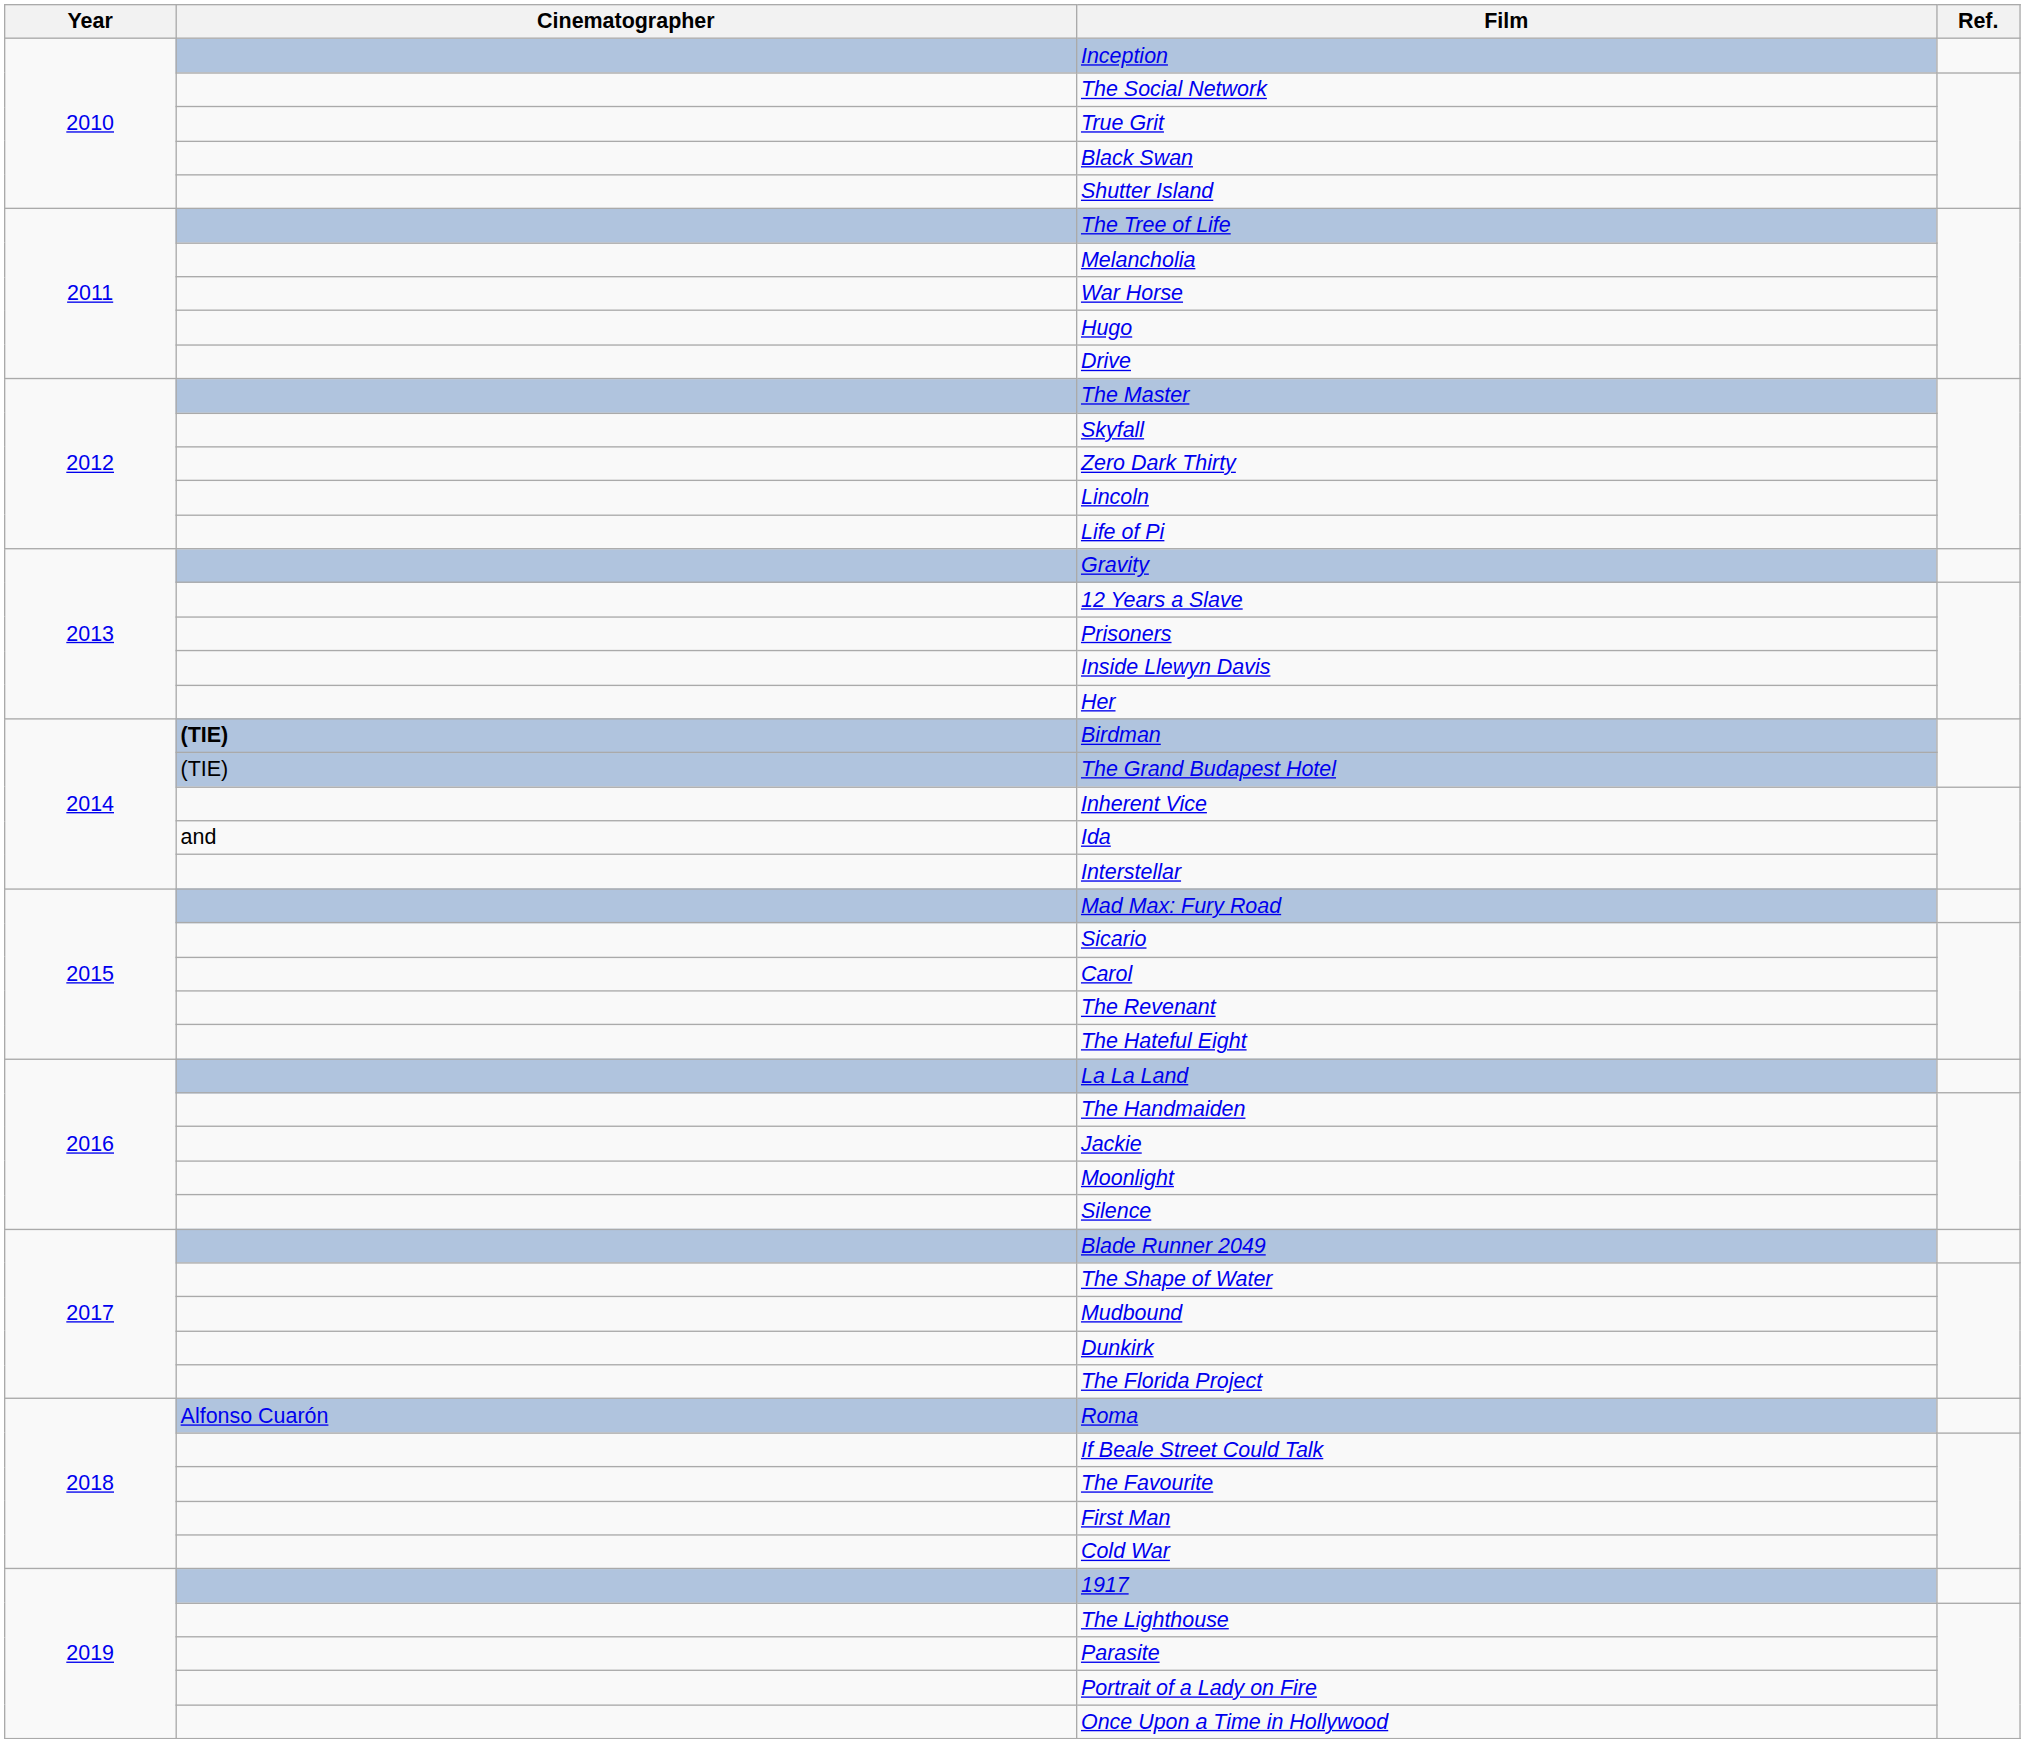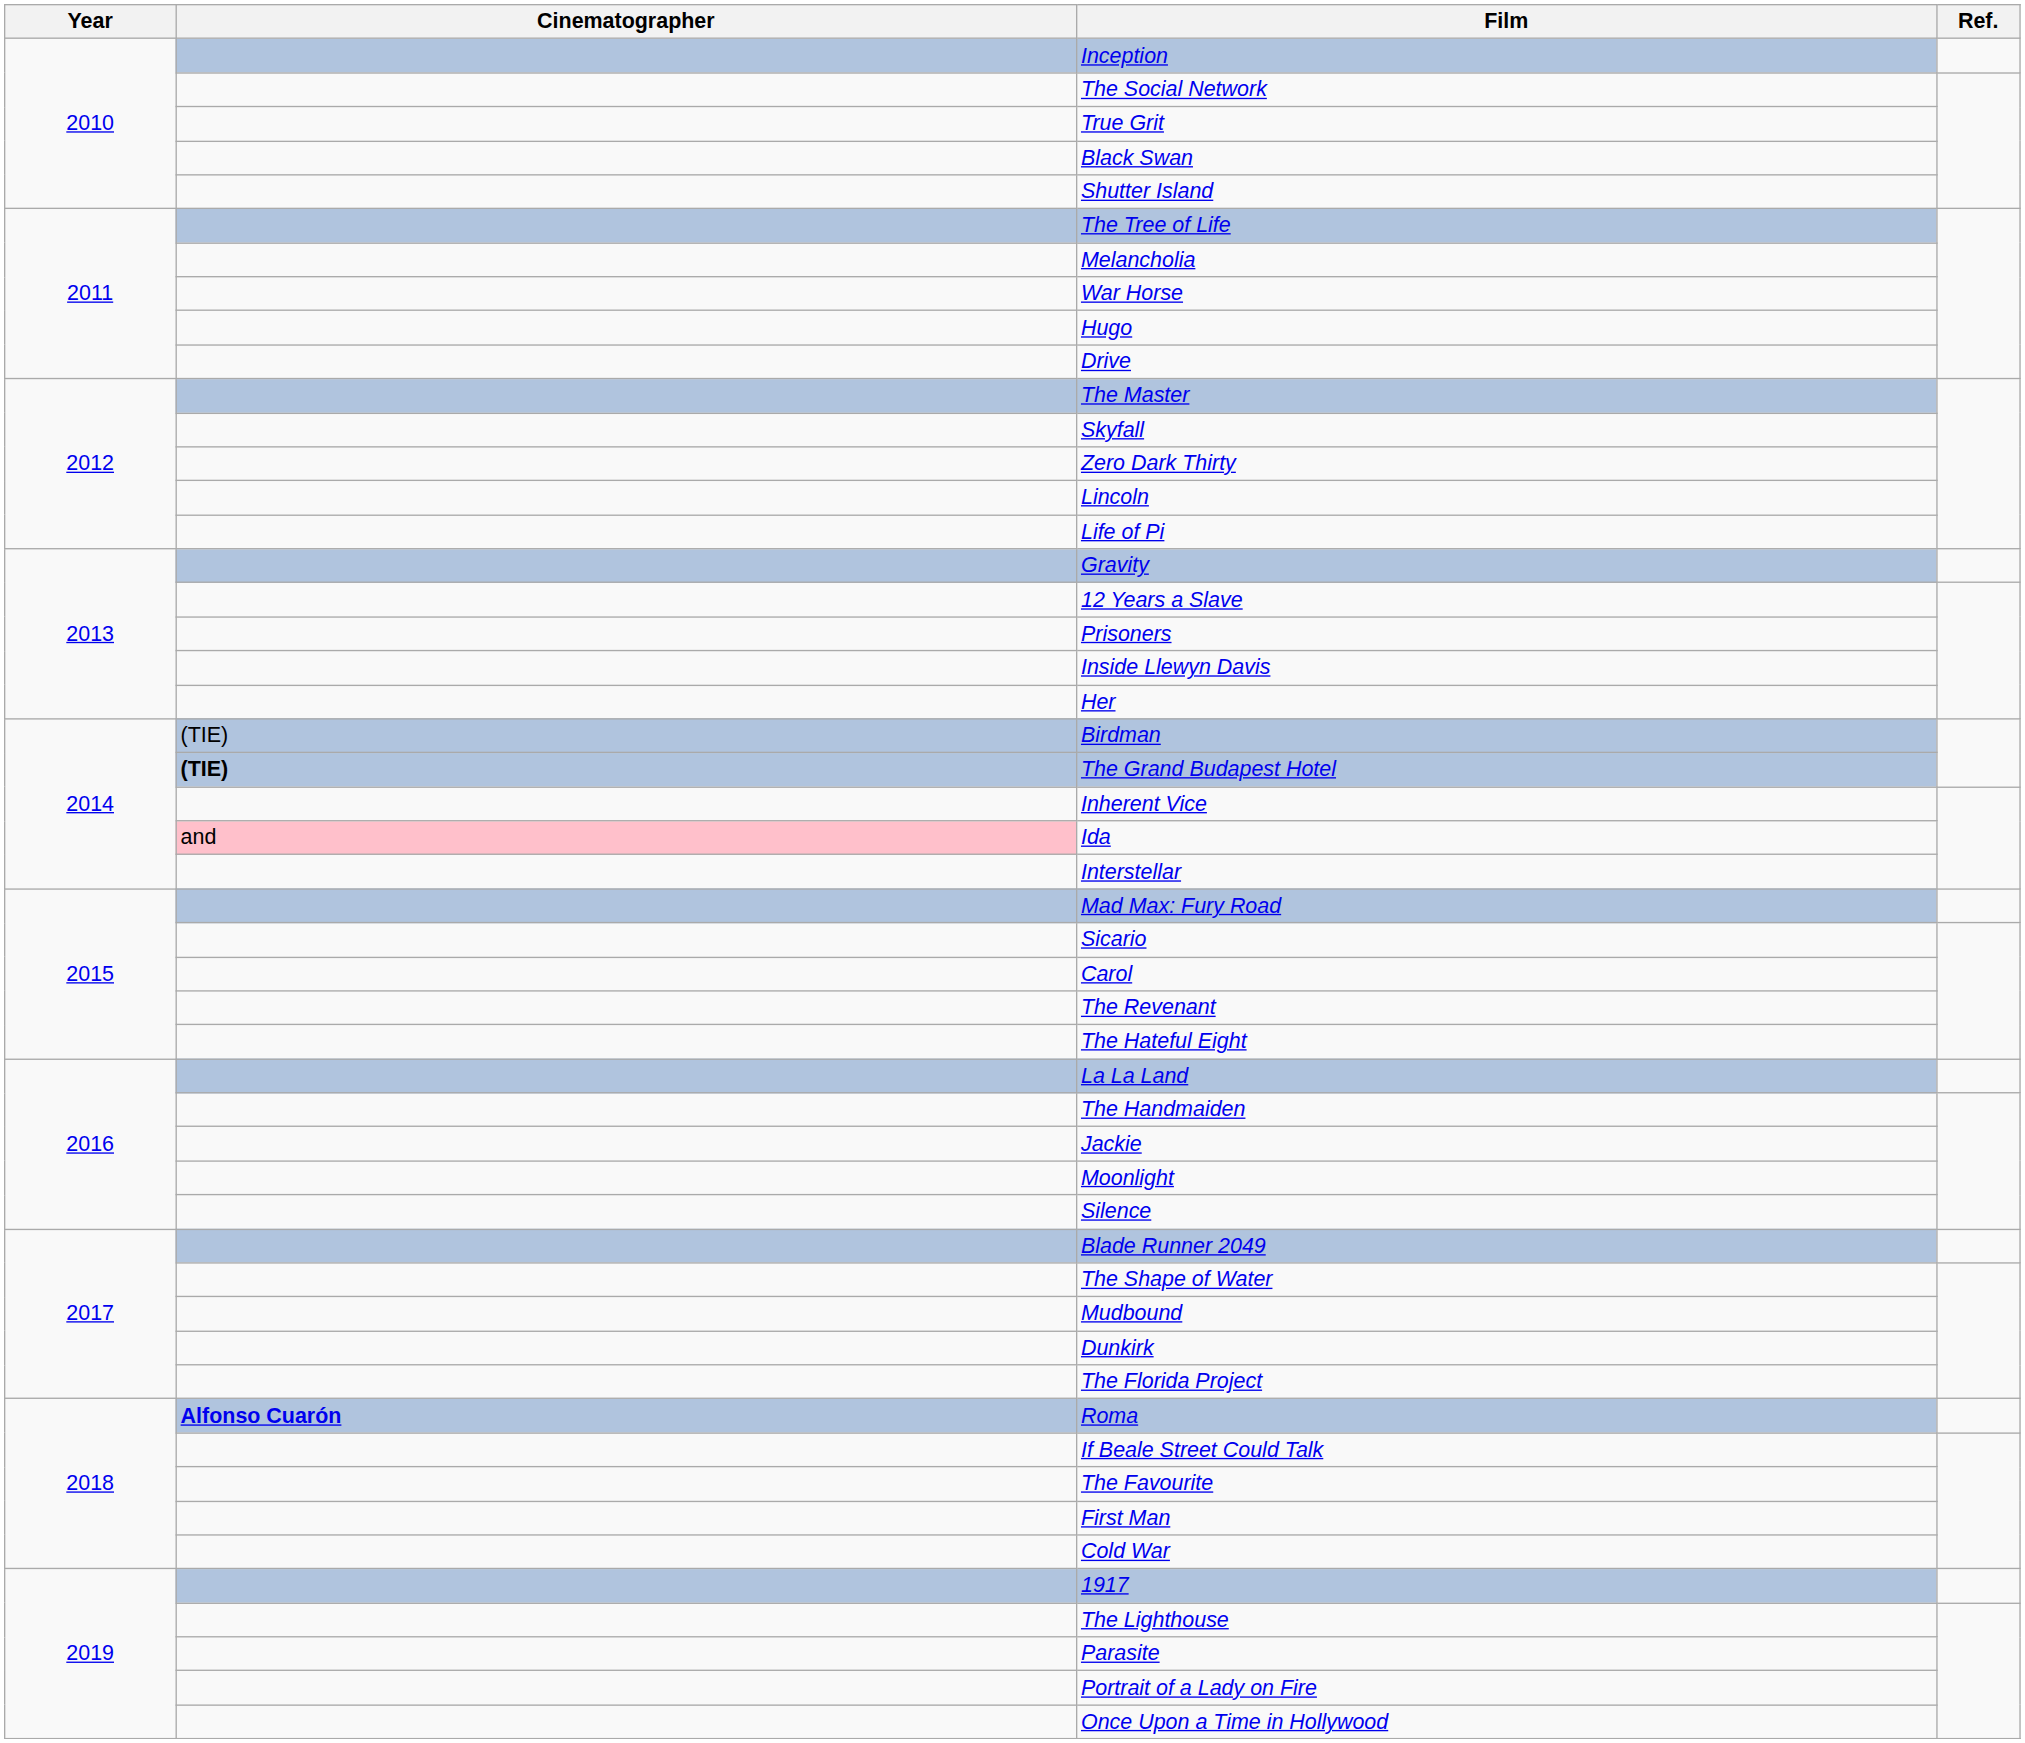(204, 735) bold -> (204, 735) normal
(204, 769) normal -> (204, 769) bold
(198, 837) no background -> (198, 837) pink background
(255, 1415) normal -> (261, 1415) bold
